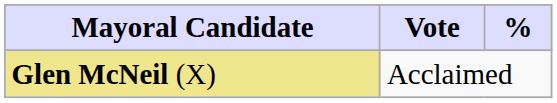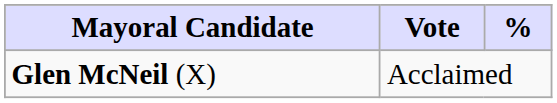(114, 73) khaki background -> (114, 73) no background
